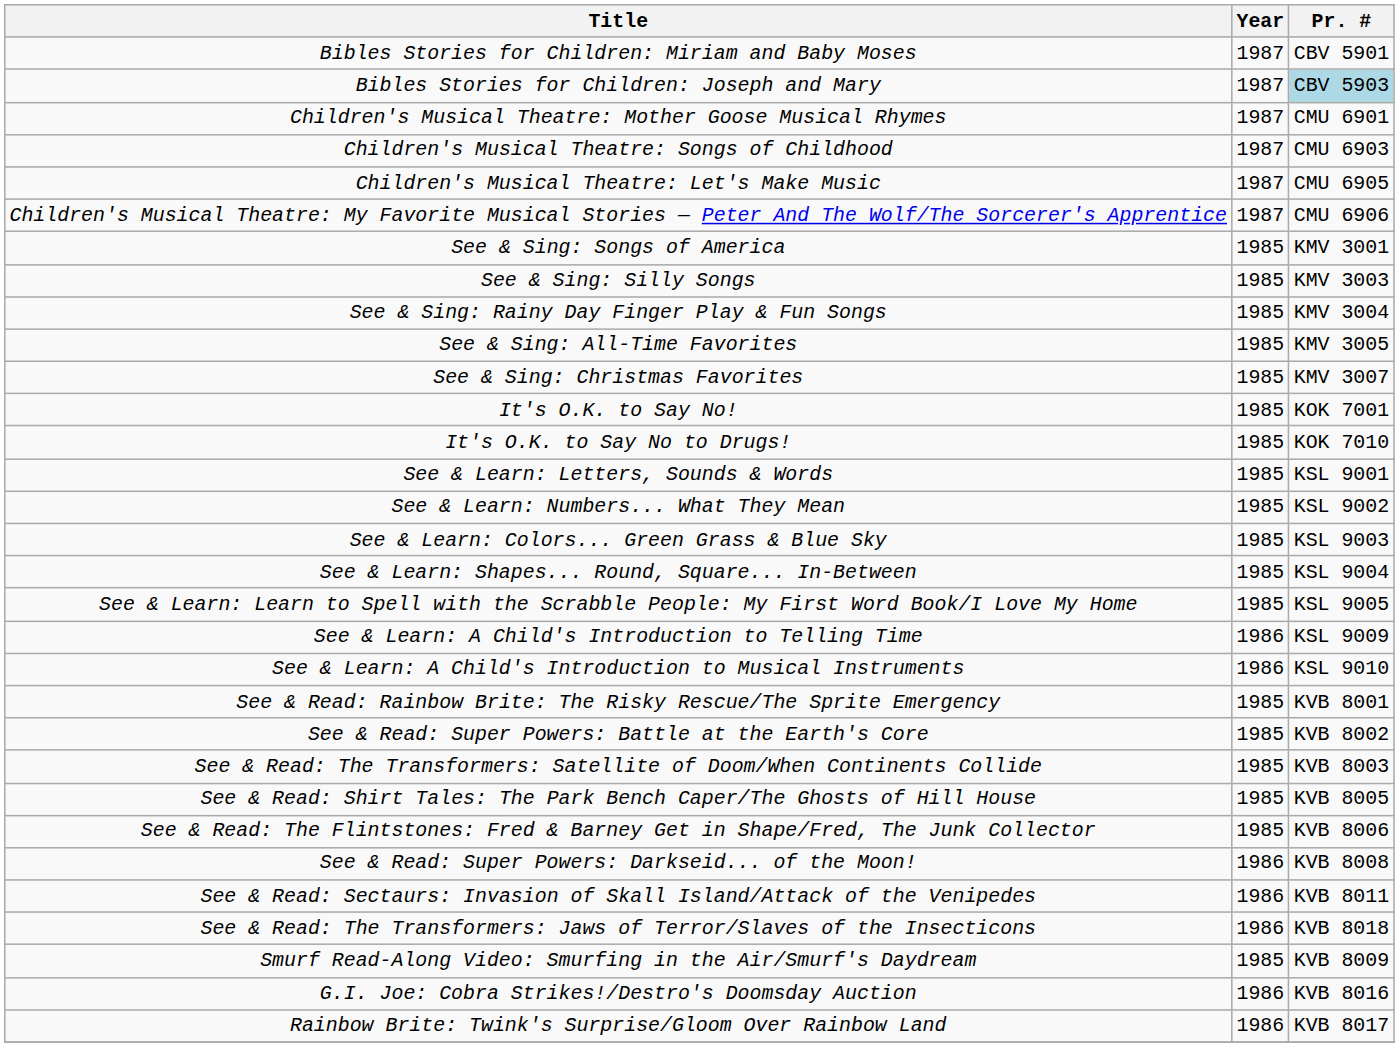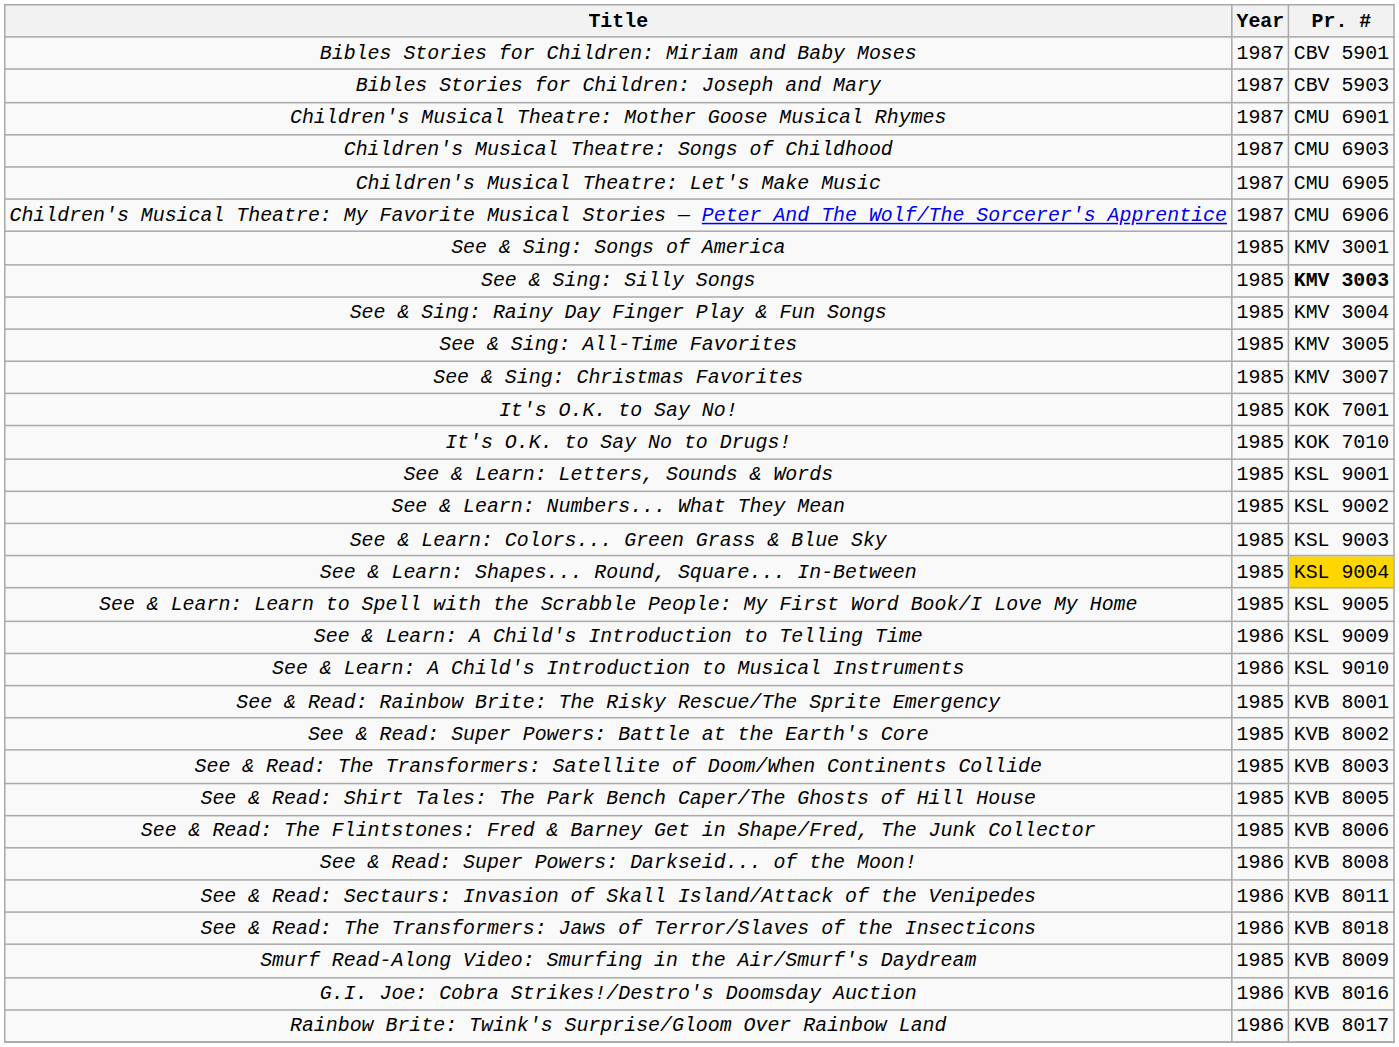(1341, 86) lightblue background -> (1341, 86) no background
(1341, 280) normal -> (1341, 280) bold
(1341, 572) no background -> (1341, 572) gold background
